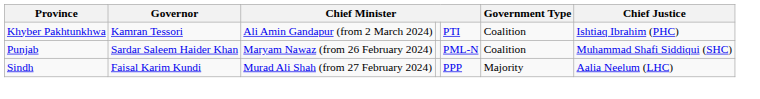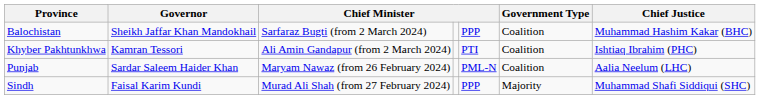+ row: (34, 31)
(654, 49) Muhammad Shafi Siddiqui (SHC) -> (643, 67) Aalia Neelum (LHC)
(625, 67) Aalia Neelum (LHC) -> (672, 85) Muhammad Shafi Siddiqui (SHC)
